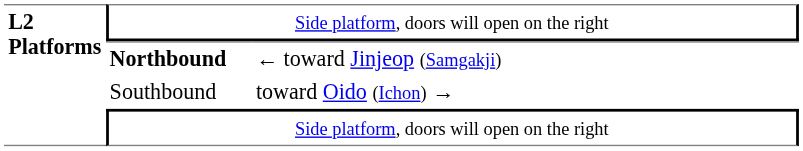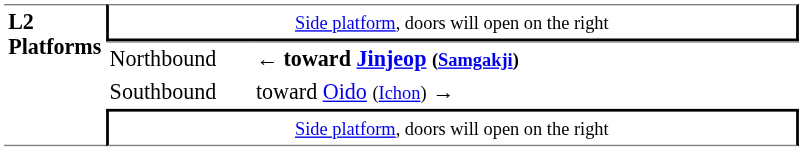(168, 59) bold -> (163, 59) normal
(379, 59) normal -> (387, 59) bold
